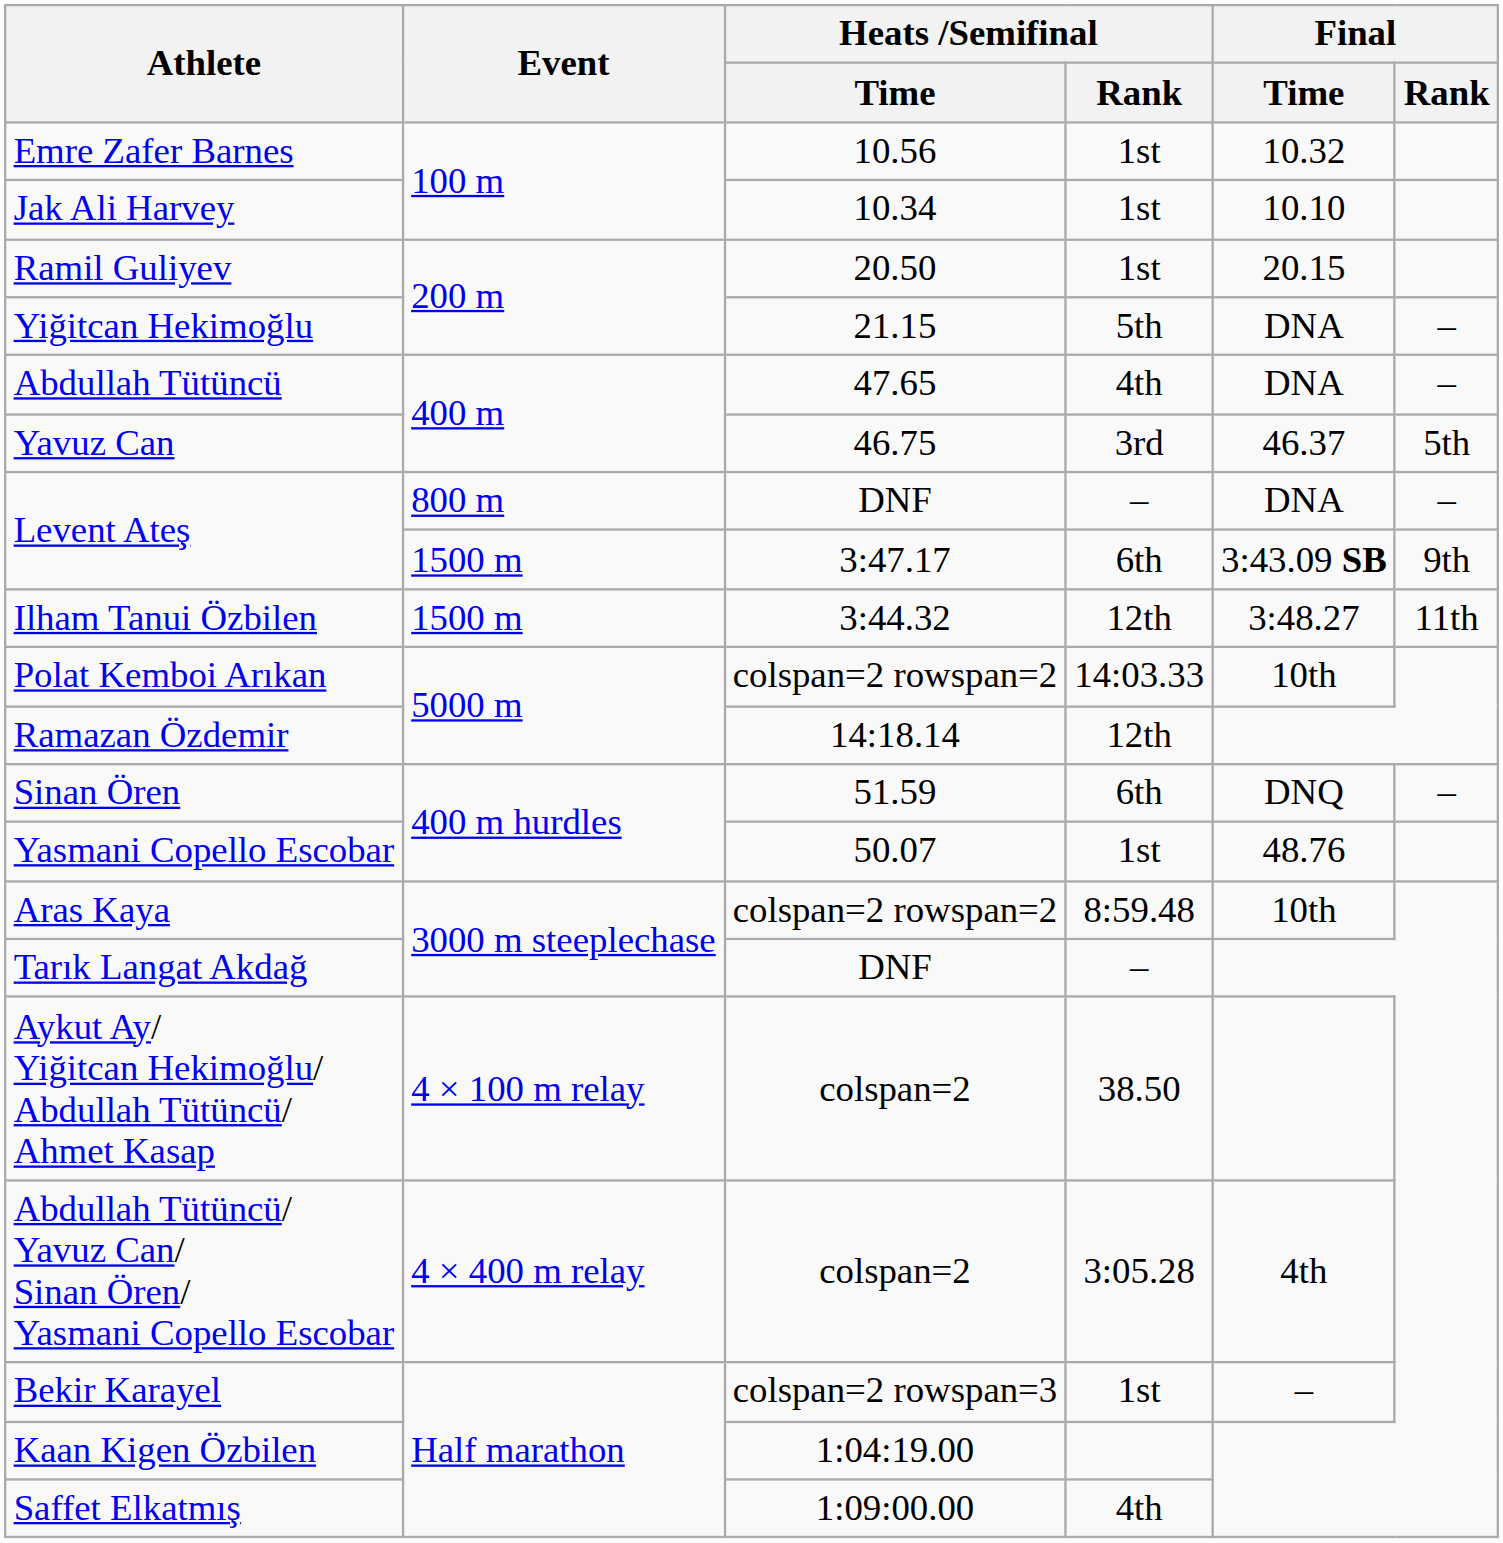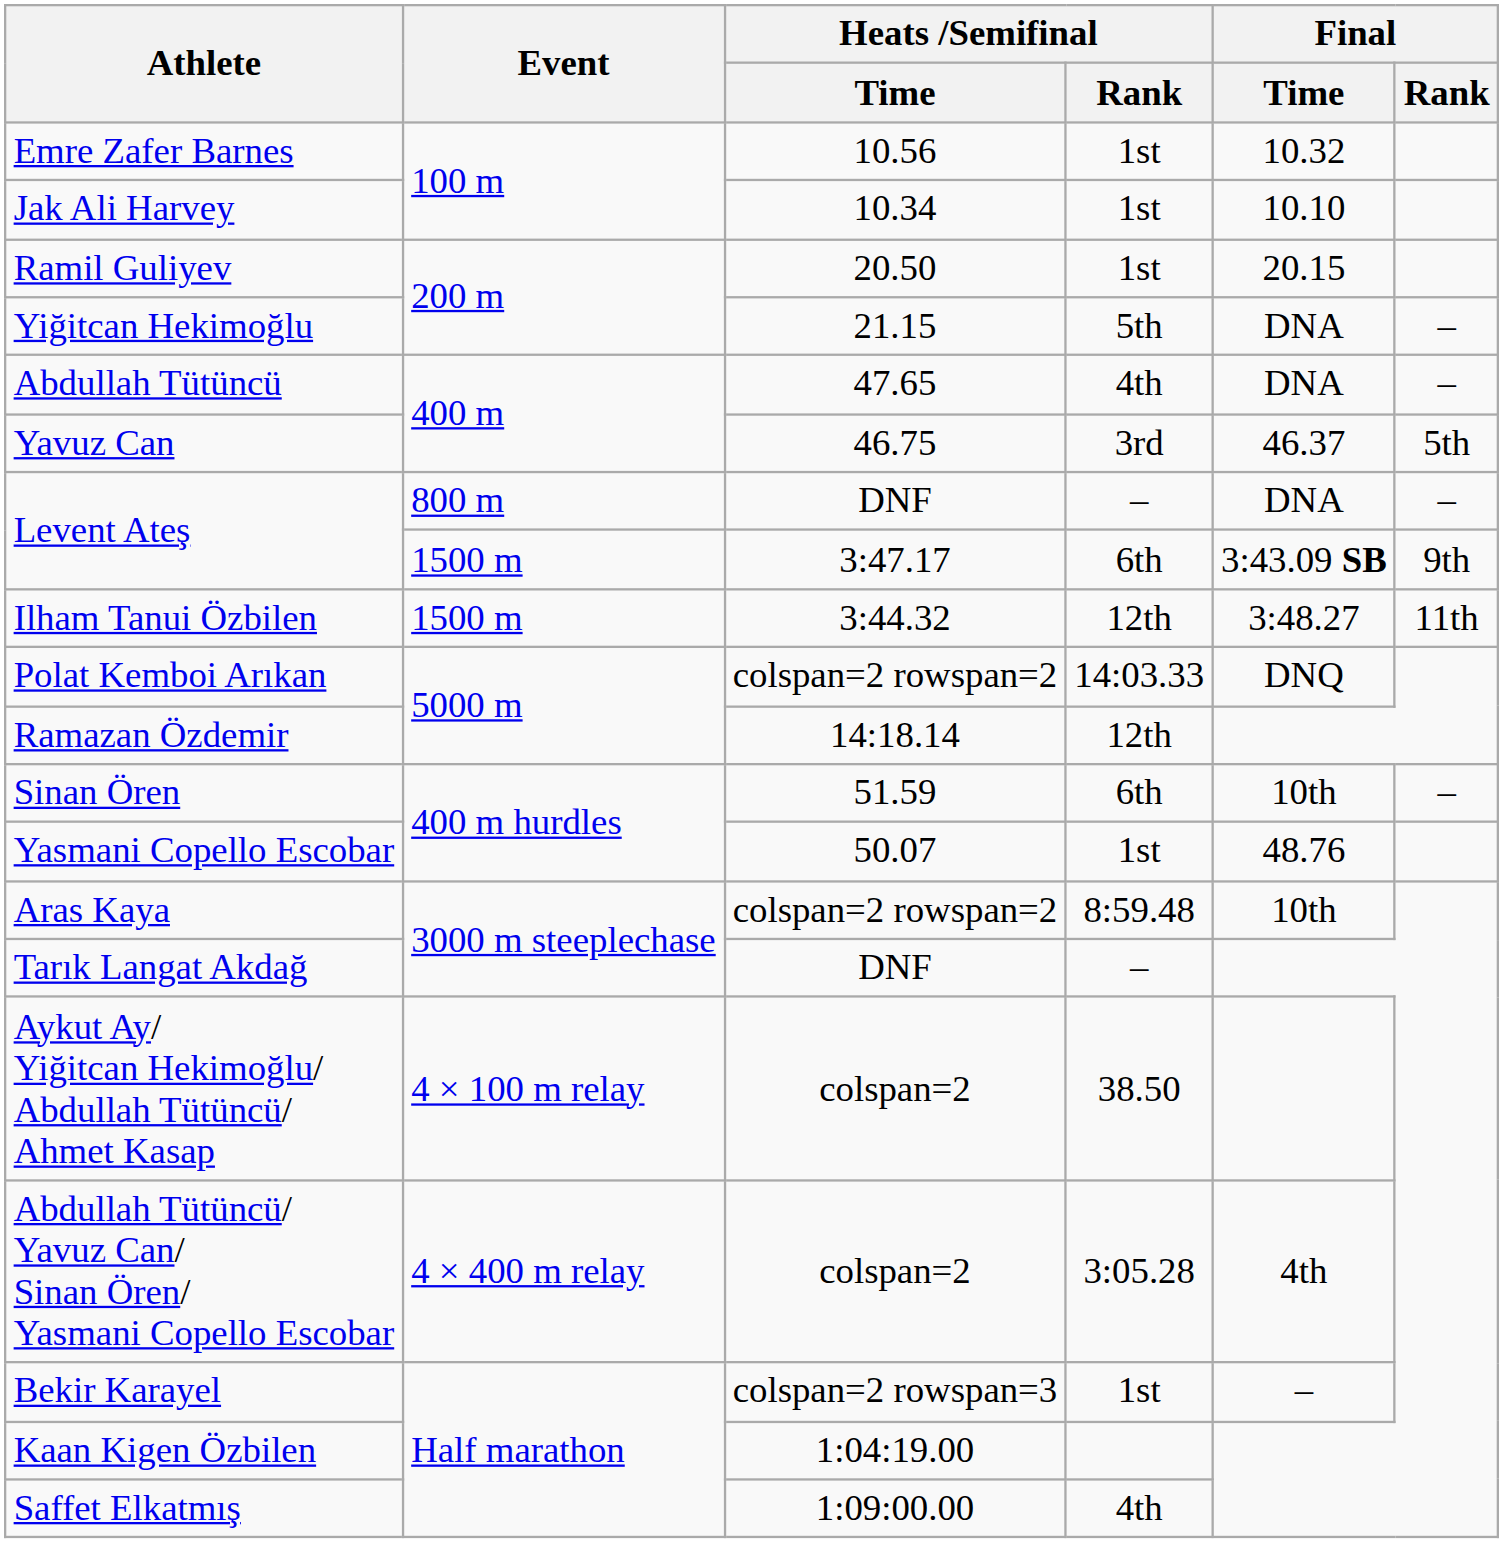(1304, 675) 10th -> (1304, 675) DNQ
(1304, 792) DNQ -> (1304, 792) 10th
